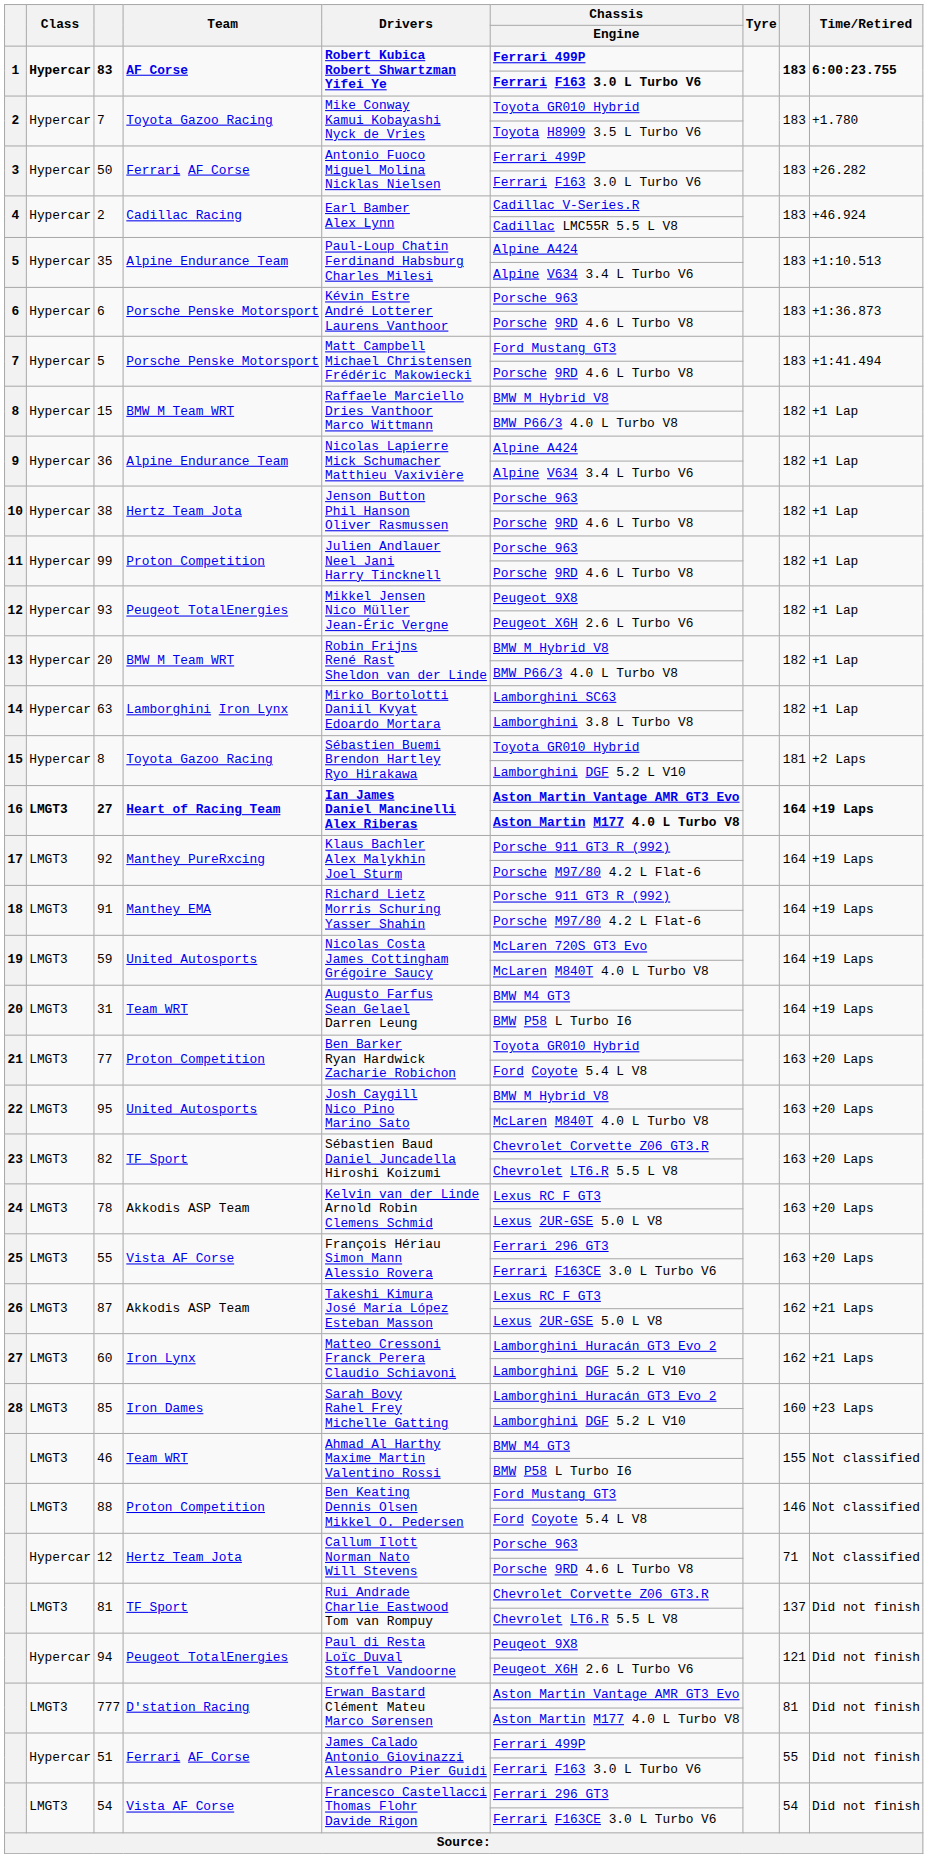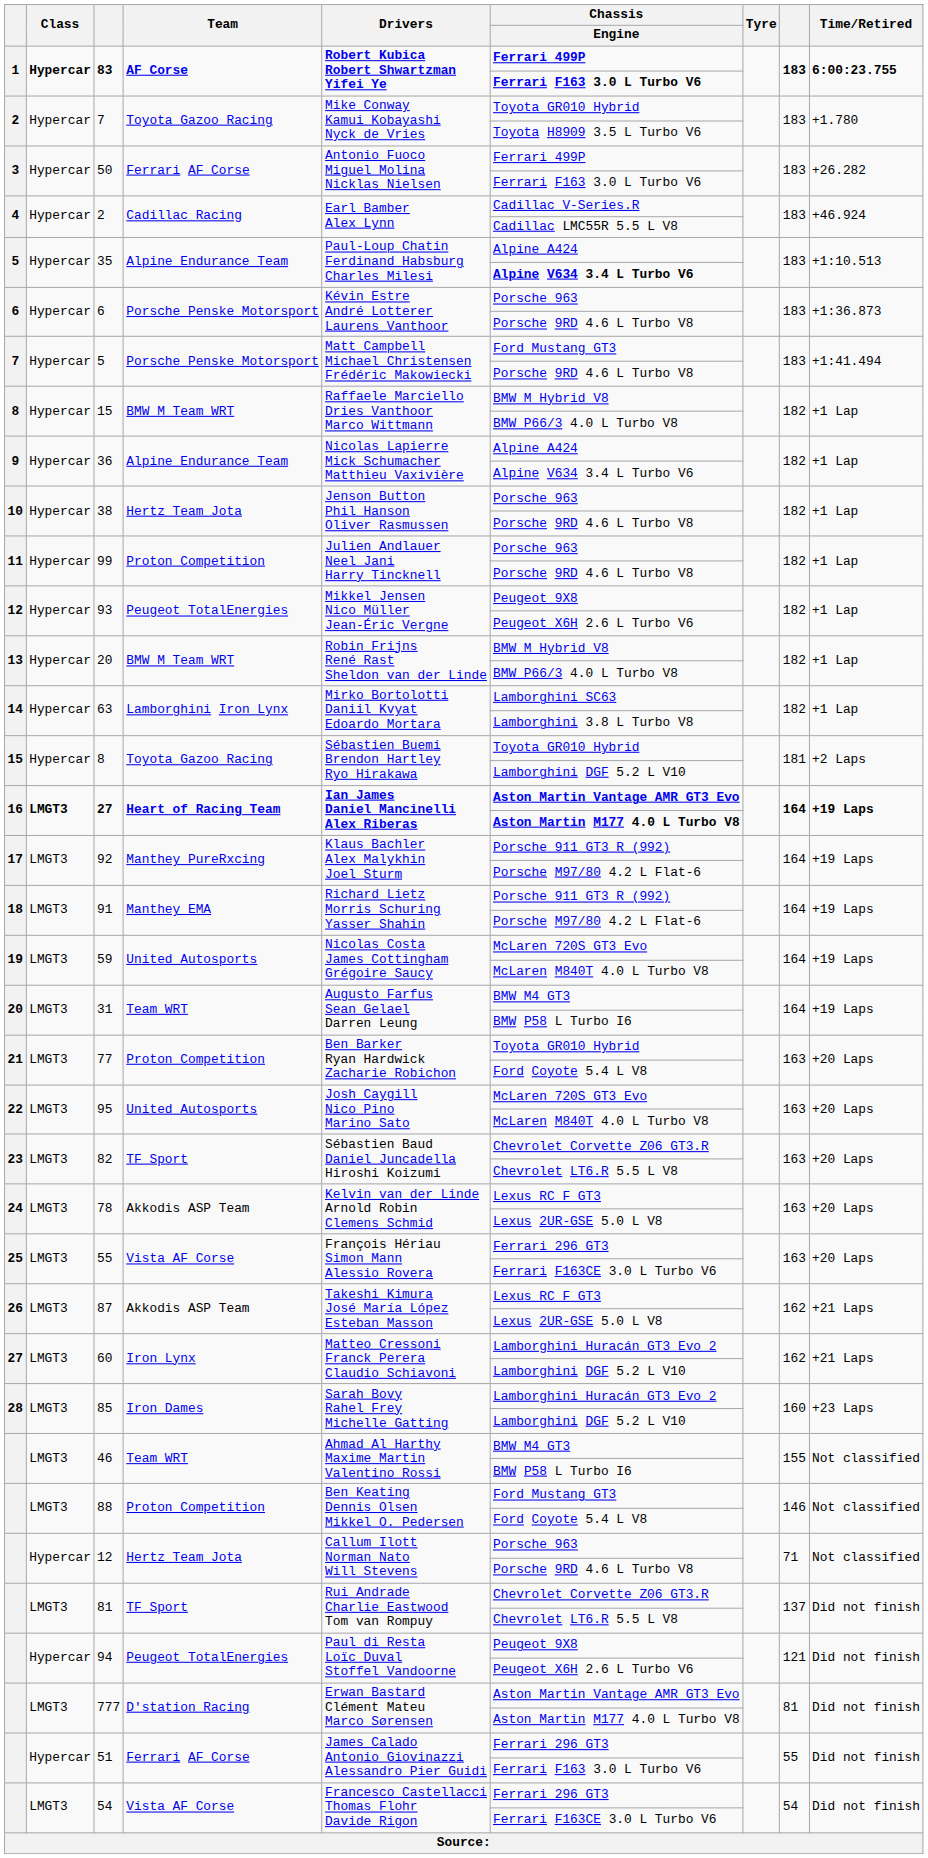(593, 275) normal -> (593, 275) bold
(551, 1097) BMW M Hybrid V8 -> (570, 1097) McLaren 720S GT3 Evo
(539, 1745) Ferrari 499P -> (551, 1745) Ferrari 296 GT3
